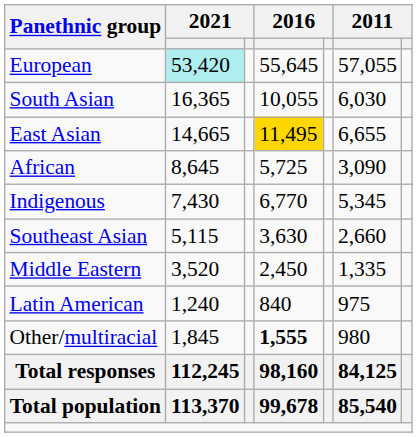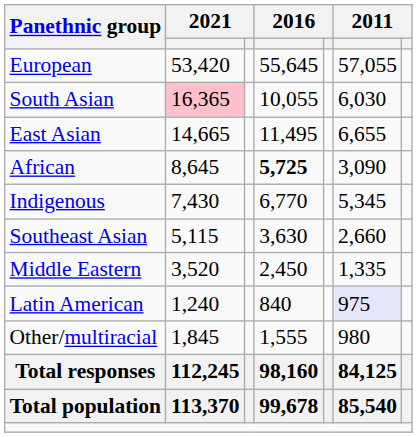(200, 65) paleturquoise background -> (200, 65) no background
(200, 99) no background -> (200, 99) pink background
(288, 133) gold background -> (288, 133) no background
(283, 167) normal -> (283, 167) bold
(354, 303) no background -> (354, 303) lavender background
(283, 337) bold -> (283, 337) normal
